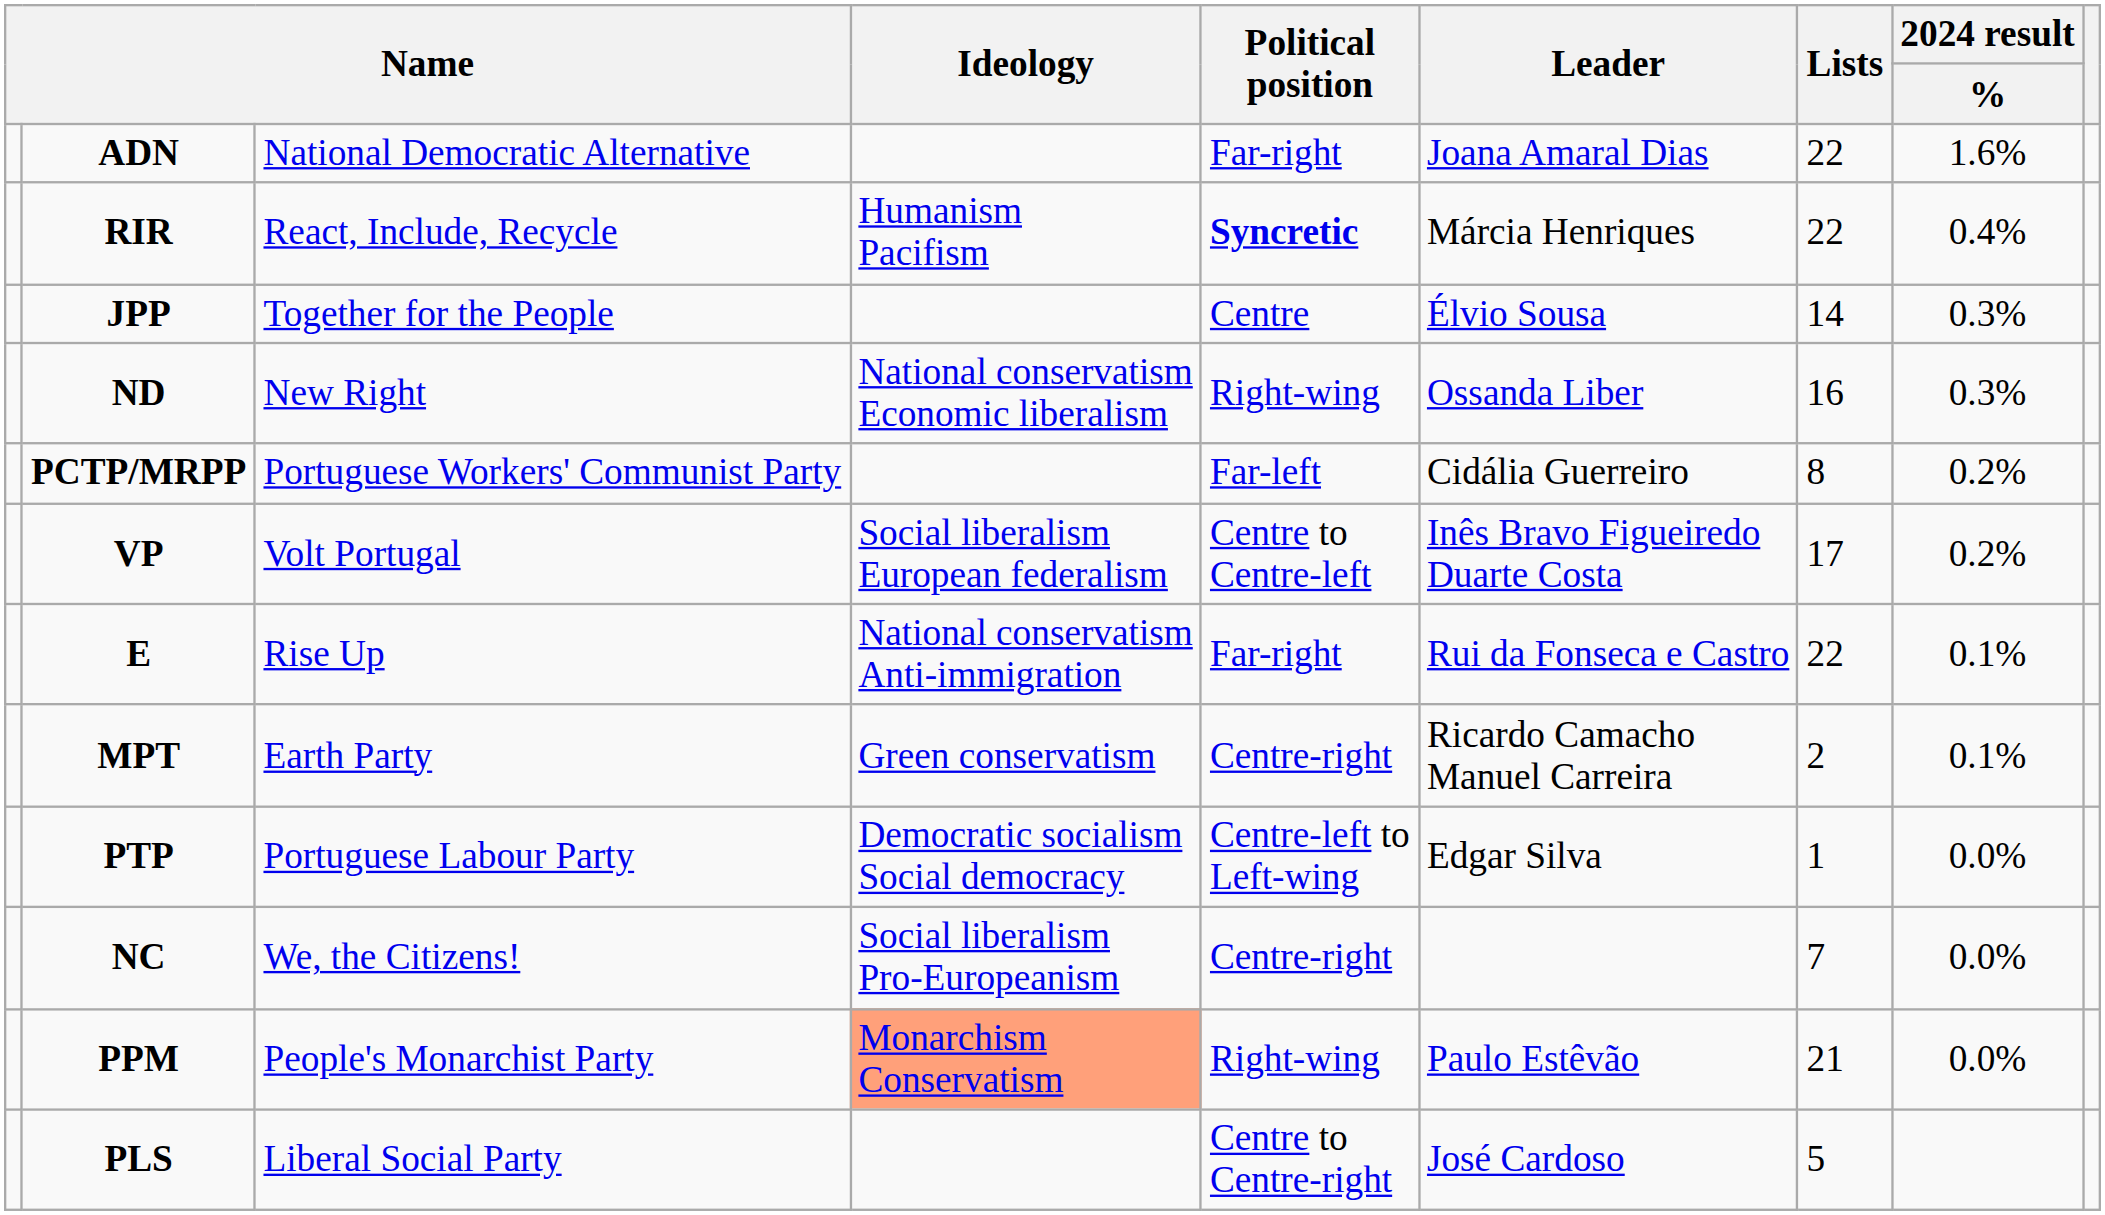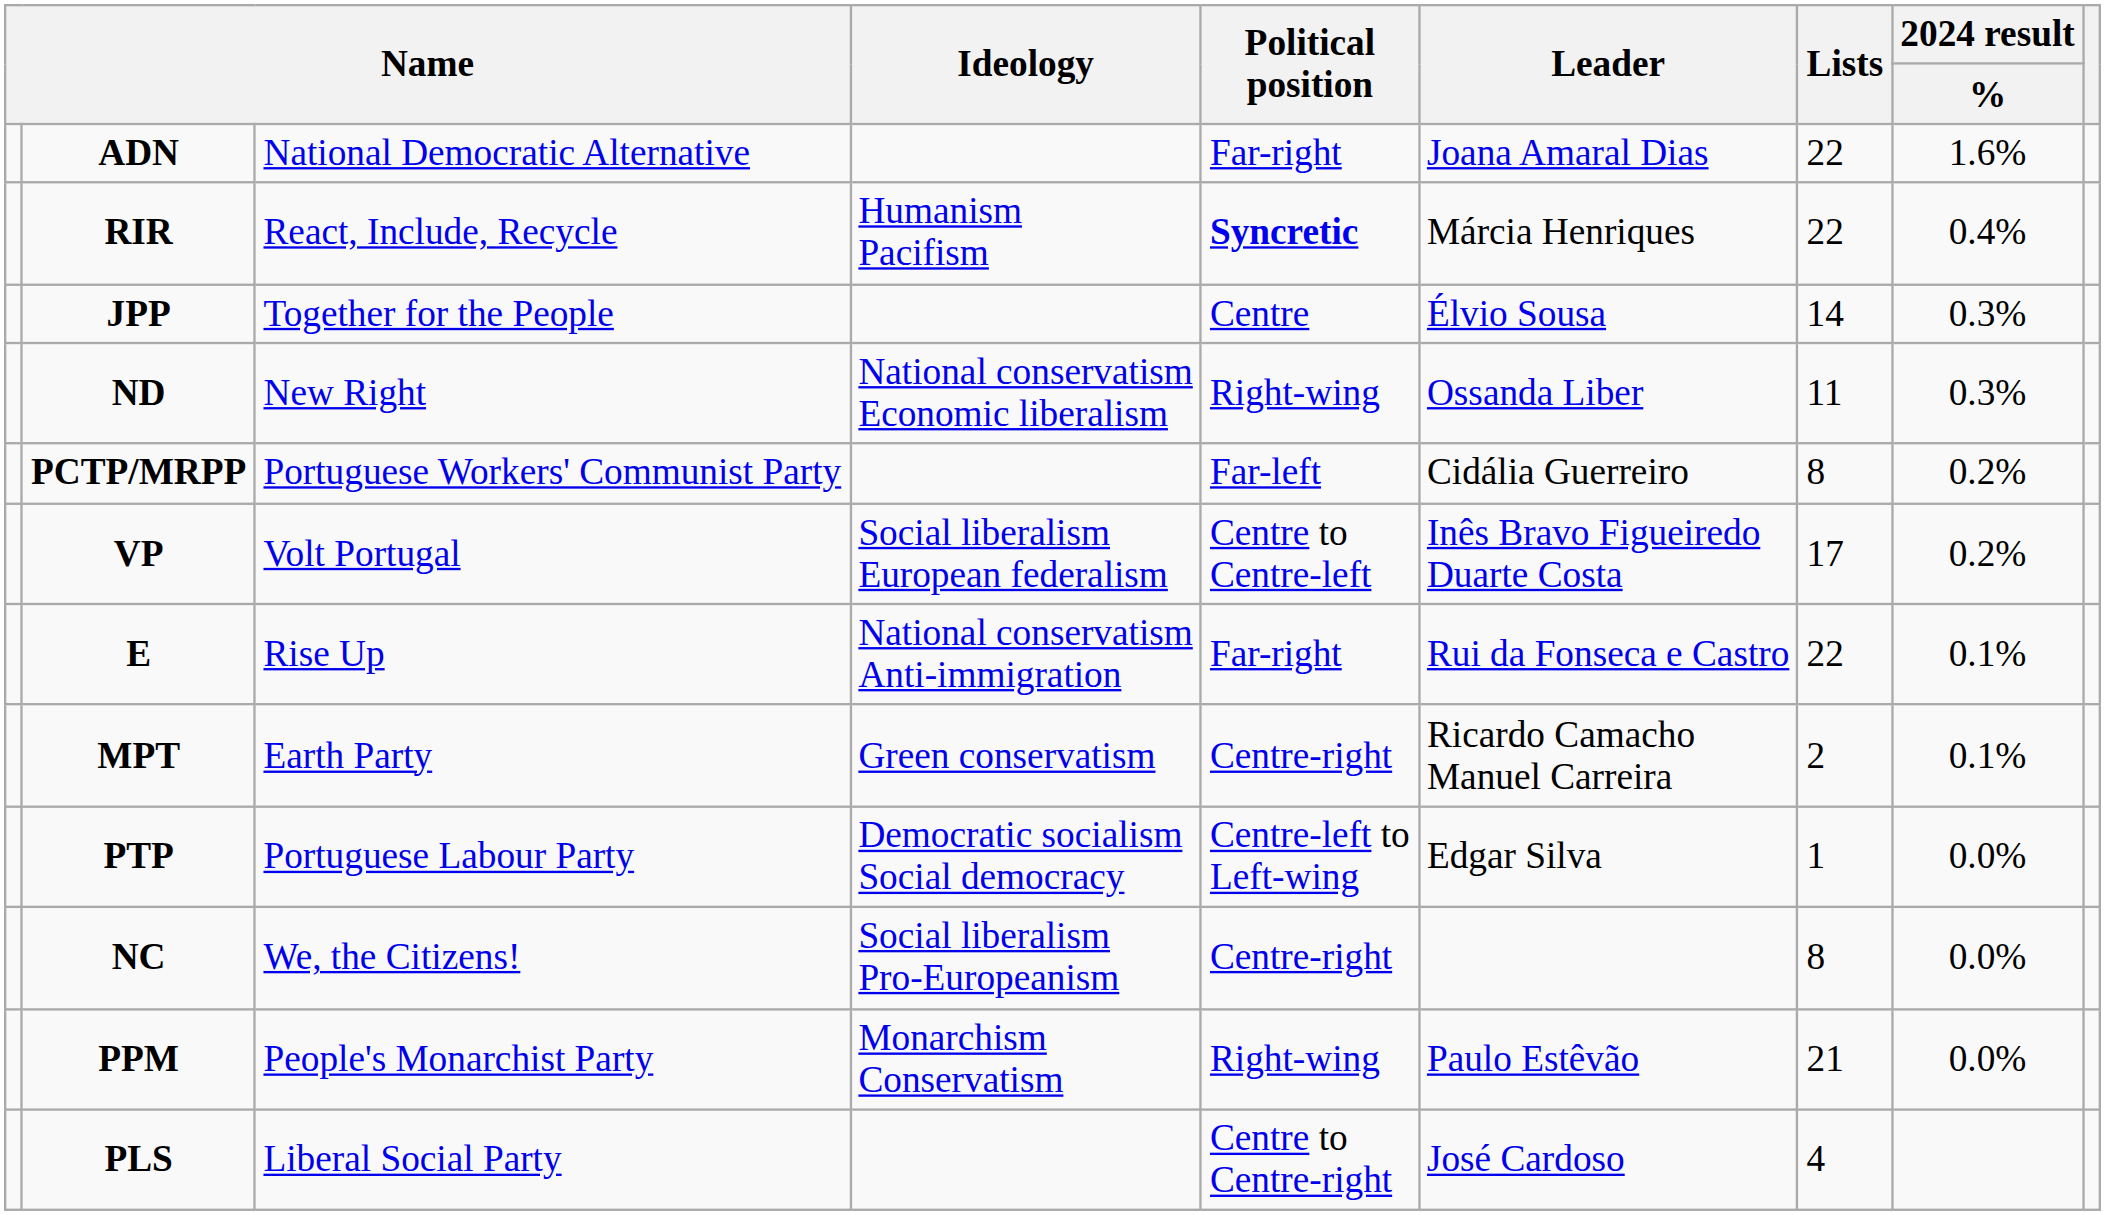(1825, 392) 16 -> (1824, 392) 11
(1816, 957) 7 -> (1816, 957) 8
(961, 1058) lightsalmon background -> (961, 1058) no background
(1816, 1159) 5 -> (1816, 1159) 4
